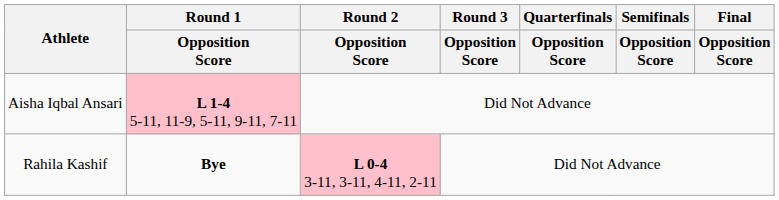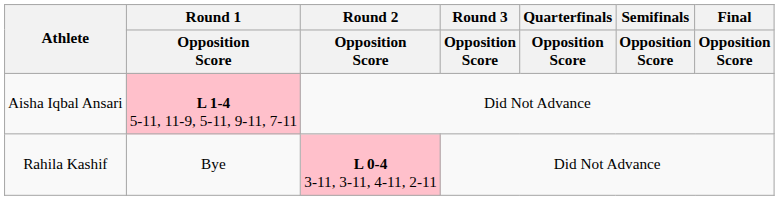(213, 165) bold -> (213, 165) normal
